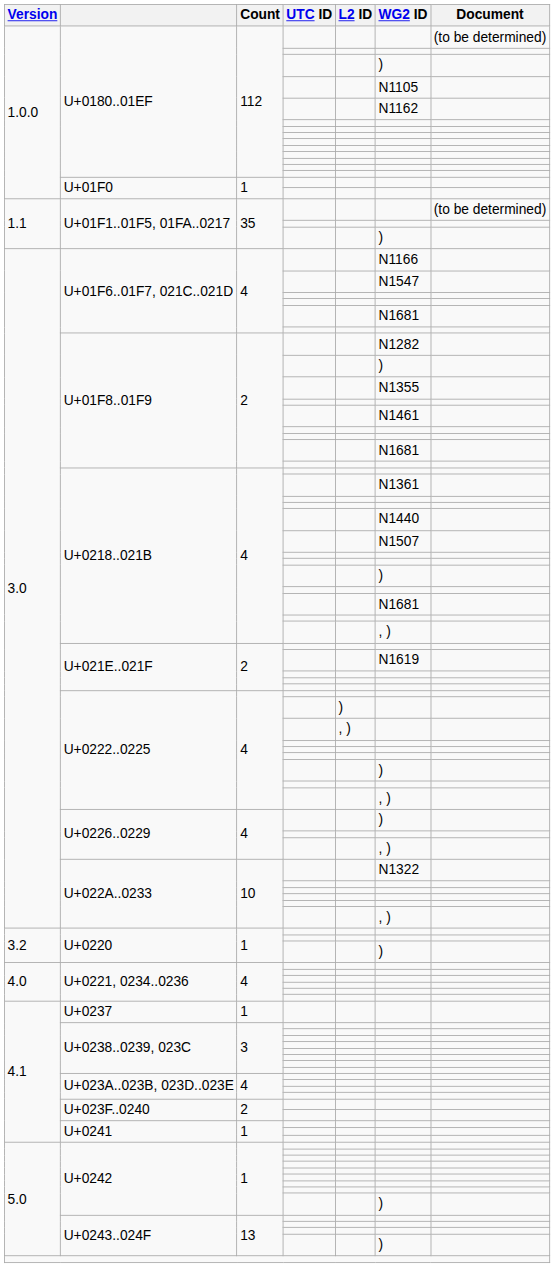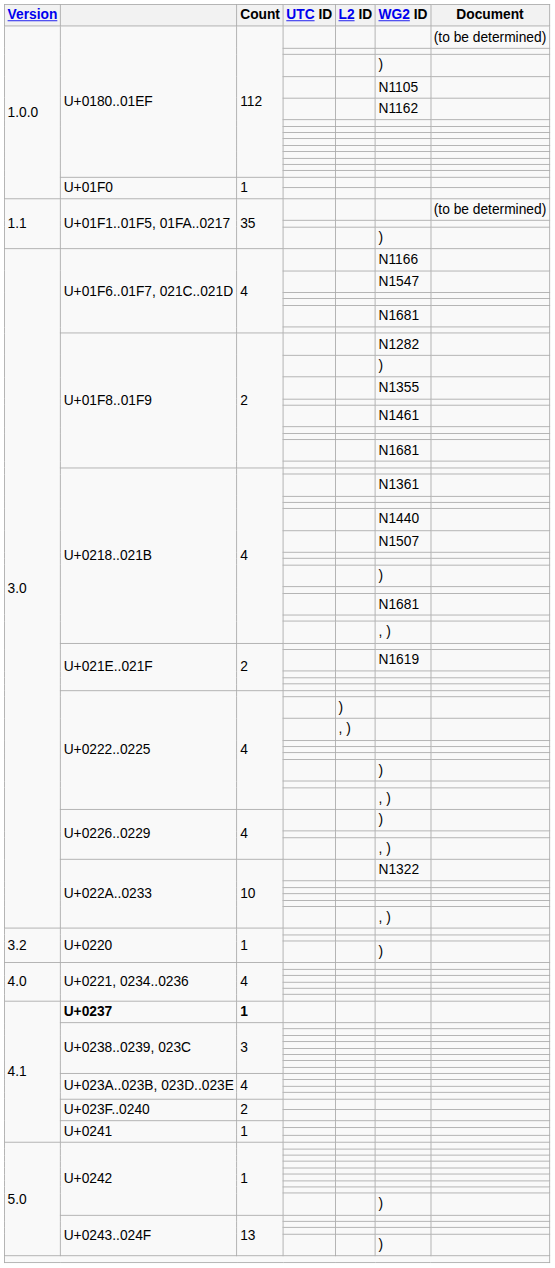(88, 1011) normal -> (88, 1011) bold
(244, 1011) normal -> (244, 1011) bold
